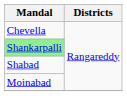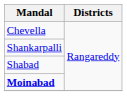(34, 47) lightgreen background -> (34, 47) no background
(29, 82) normal -> (31, 82) bold
